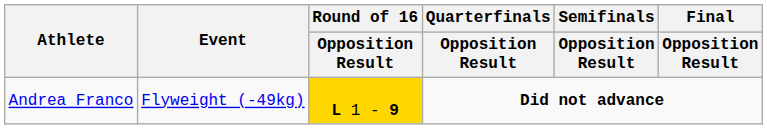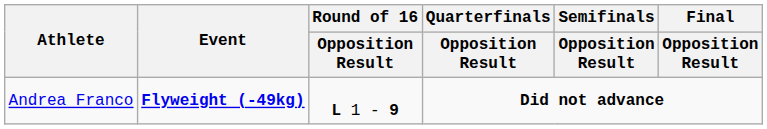(223, 100) normal -> (223, 100) bold
(365, 110) gold background -> (365, 110) no background
